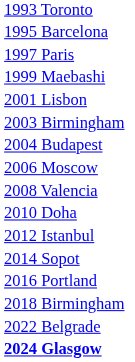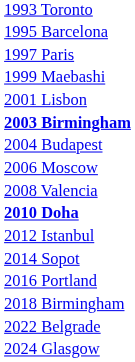(64, 122) normal -> (67, 122) bold
(40, 213) normal -> (41, 213) bold
(53, 349) bold -> (52, 349) normal
